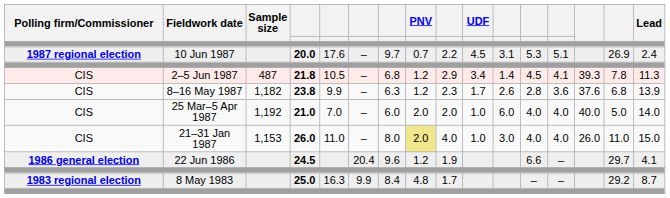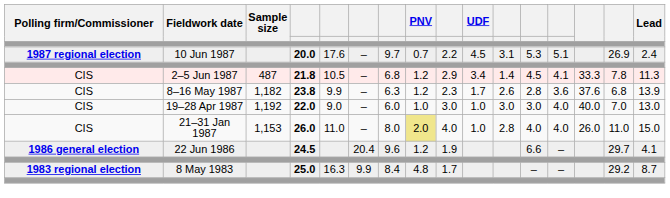(589, 76) 39.3 -> (589, 76) 33.3
+ row: (205, 107)
- row: (205, 113)
(507, 139) 3.0 -> (507, 128) 2.8
